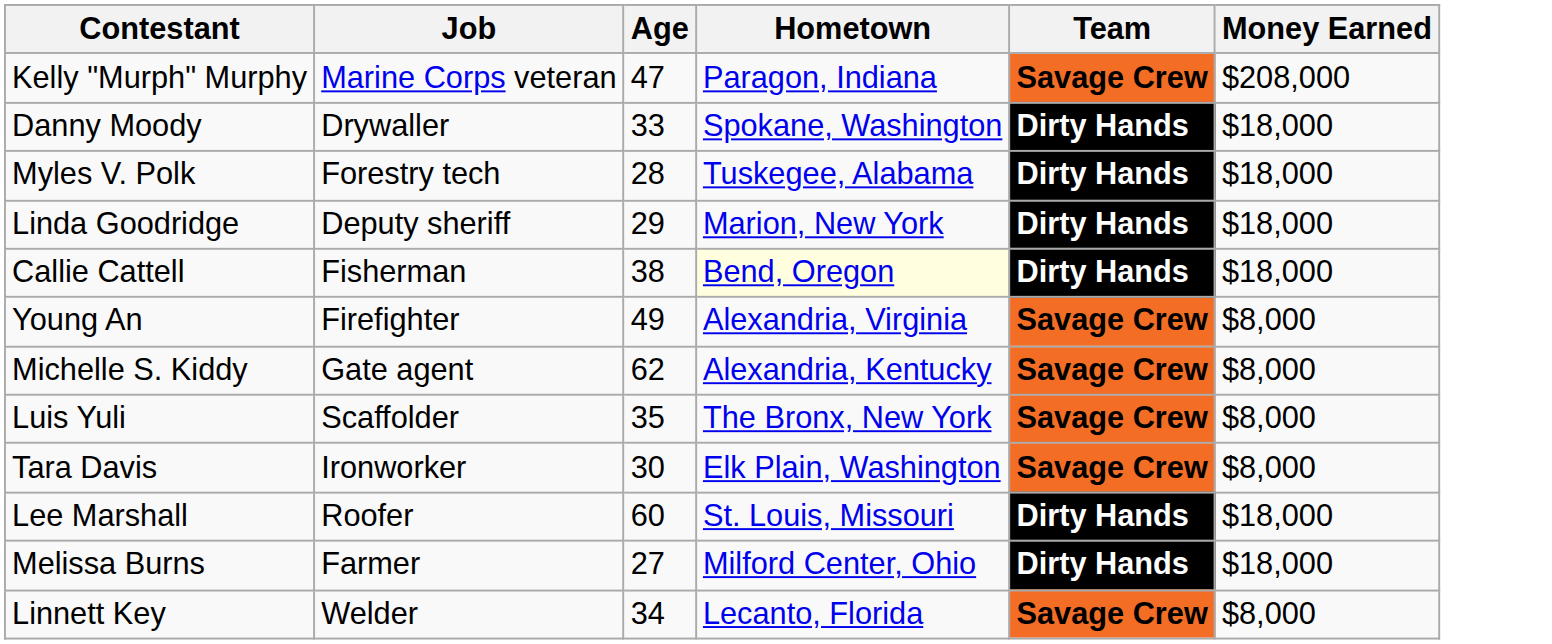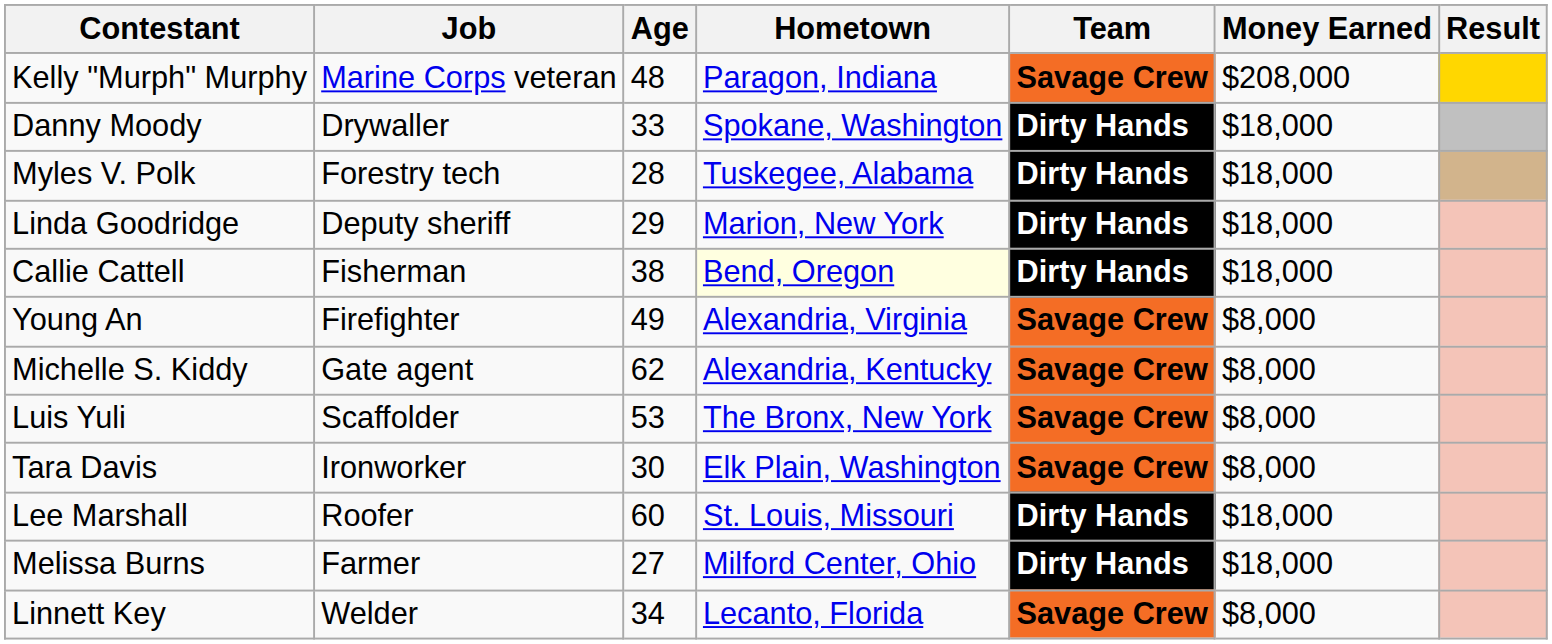+ column: (1493, 28)
(648, 77) 47 -> (648, 77) 48
(648, 418) 35 -> (648, 418) 53
